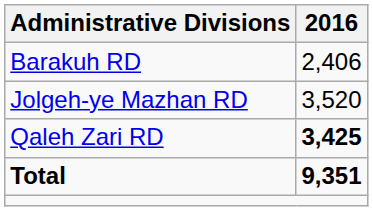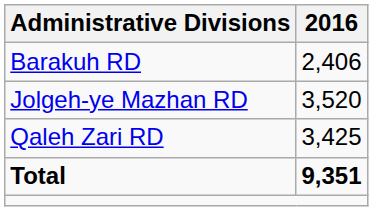(331, 137) bold -> (331, 137) normal
